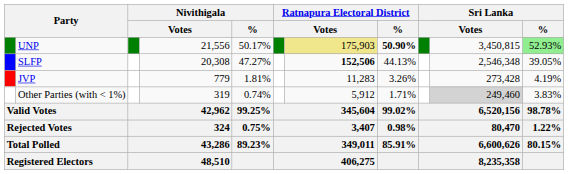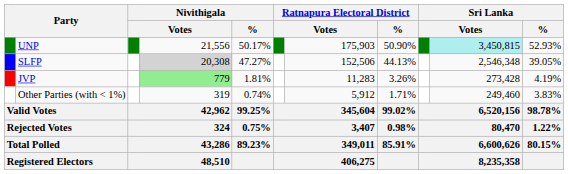(358, 45) khaki background -> (358, 45) no background
(399, 45) bold -> (400, 45) normal
(499, 45) no background -> (499, 45) paleturquoise background
(545, 45) lightgreen background -> (545, 45) no background
(215, 62) no background -> (215, 62) lightgrey background
(358, 62) bold -> (358, 62) normal
(222, 78) no background -> (222, 78) lightgreen background
(503, 95) lightgrey background -> (503, 95) no background
